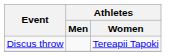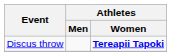(126, 44) normal -> (128, 44) bold
